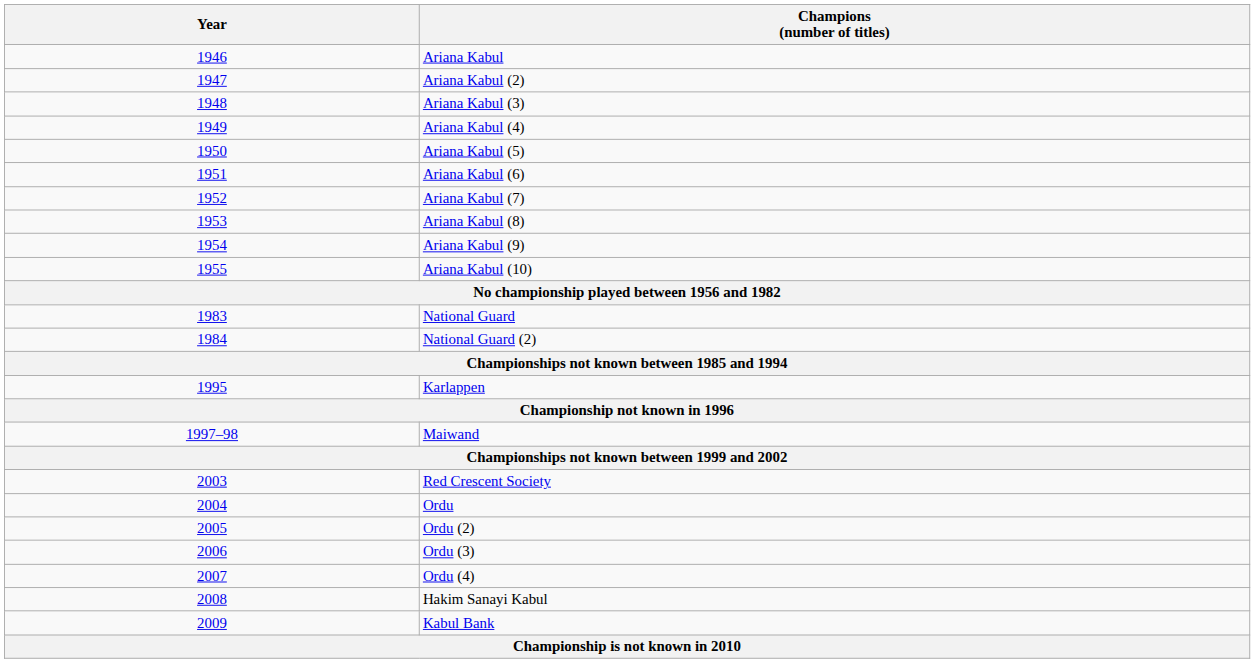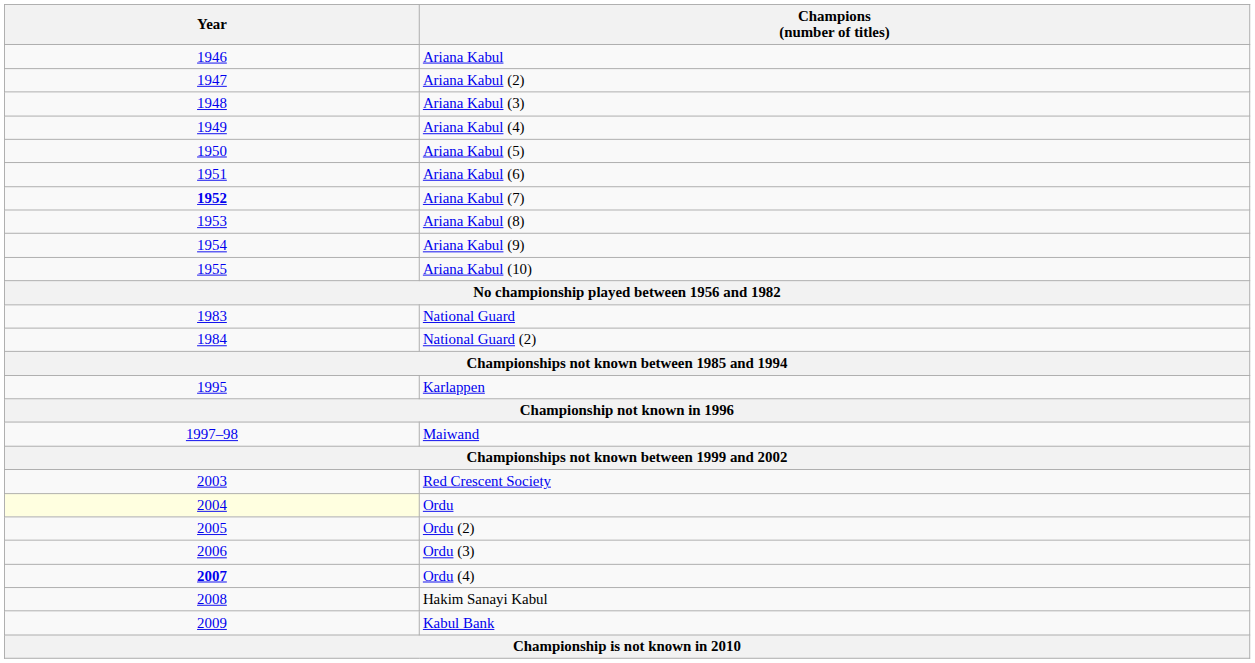(212, 198) normal -> (212, 198) bold
(212, 505) no background -> (212, 505) lightyellow background
(212, 575) normal -> (212, 575) bold
